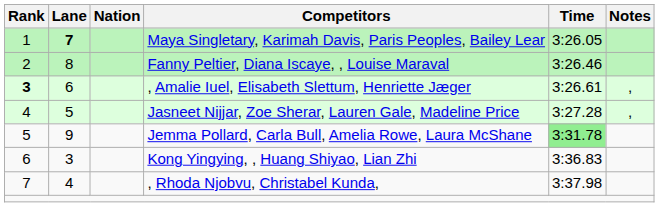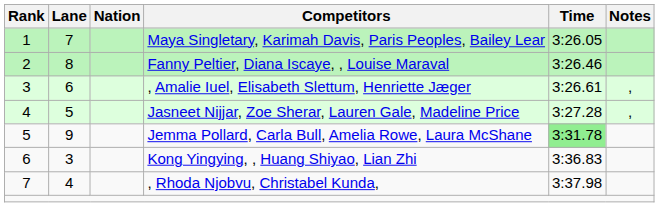(69, 40) bold -> (69, 40) normal
(26, 87) bold -> (26, 87) normal
